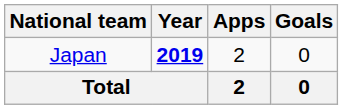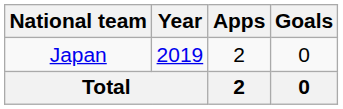(180, 54) bold -> (180, 54) normal
